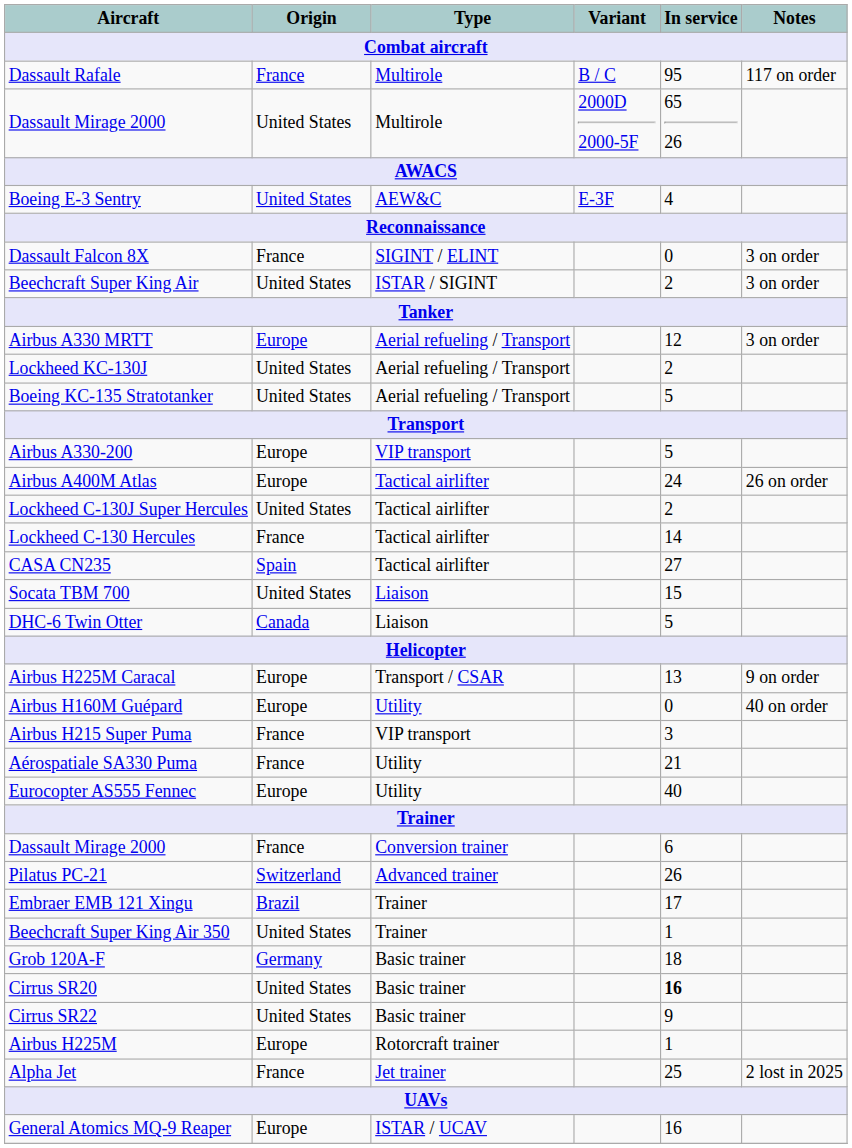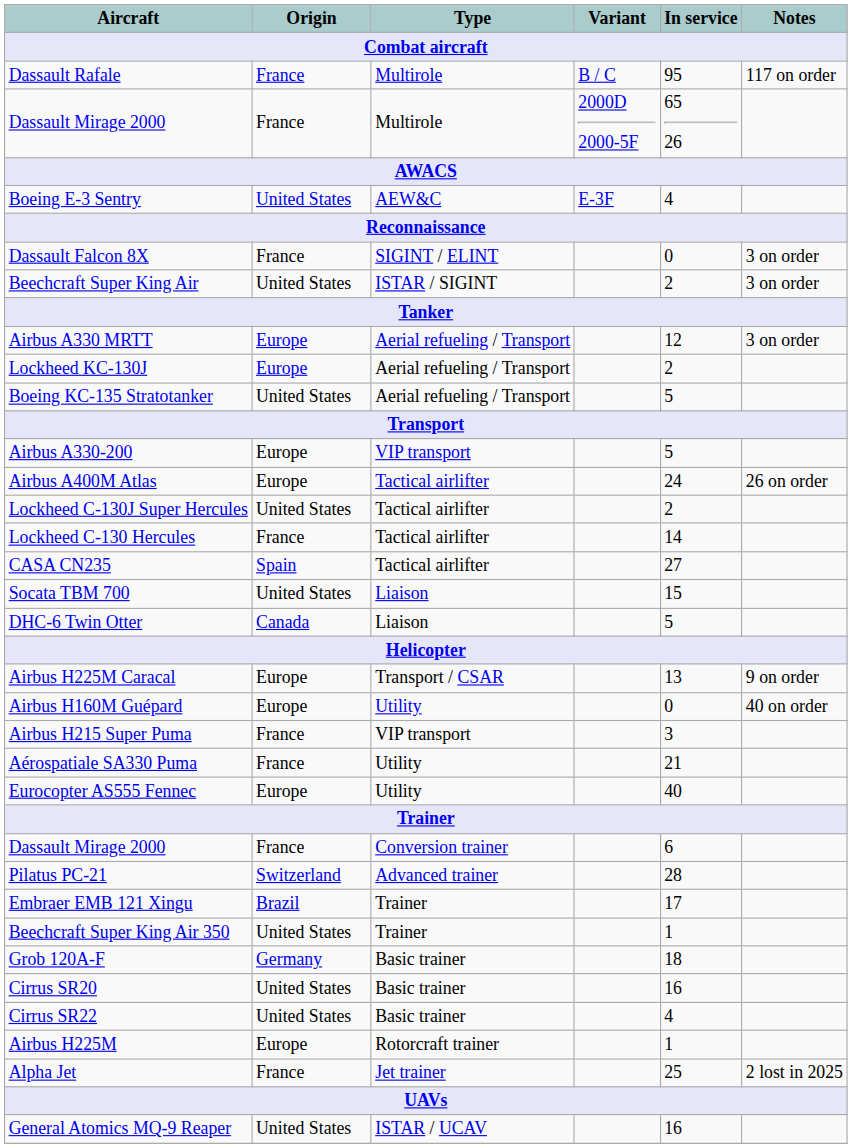(304, 123) United States -> (280, 123) France
(304, 368) United States -> (282, 368) Europe
(673, 875) 26 -> (673, 875) 28
(673, 988) bold -> (673, 988) normal
(669, 1016) 9 -> (669, 1016) 4
(282, 1128) Europe -> (304, 1128) United States
